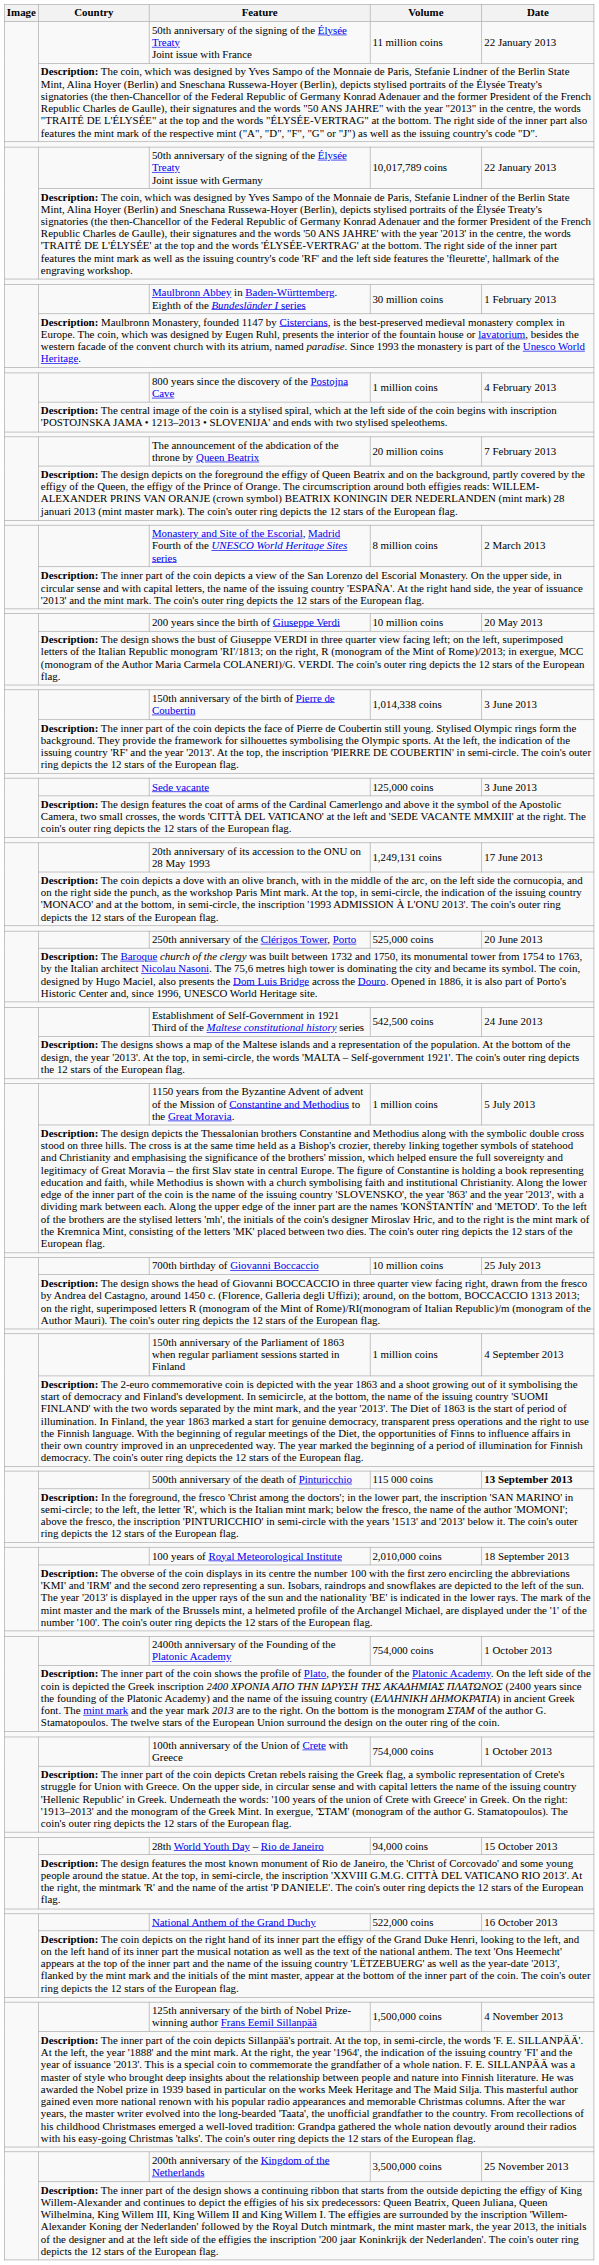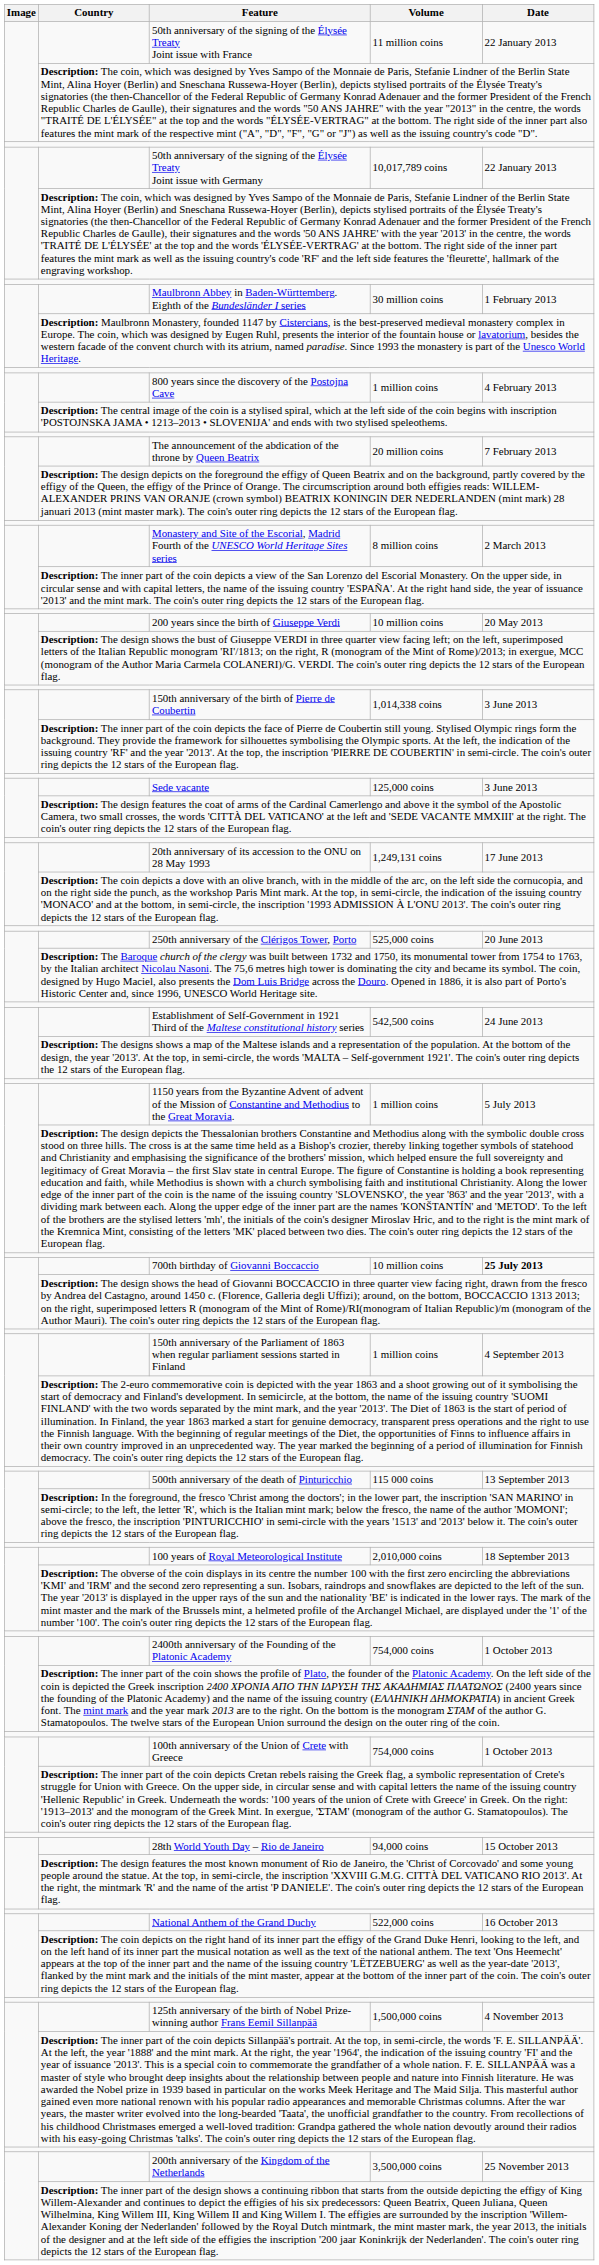(512, 1266) normal -> (514, 1266) bold
(528, 1480) bold -> (527, 1480) normal
